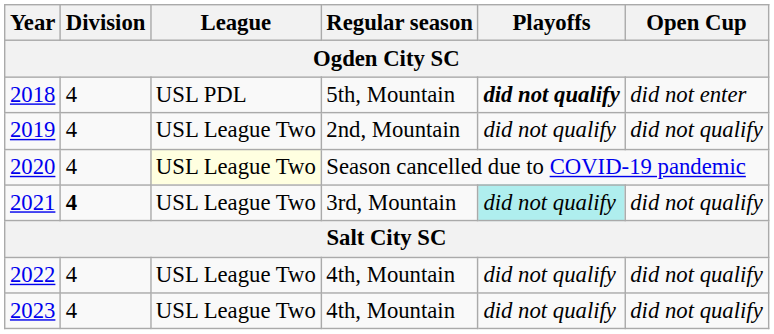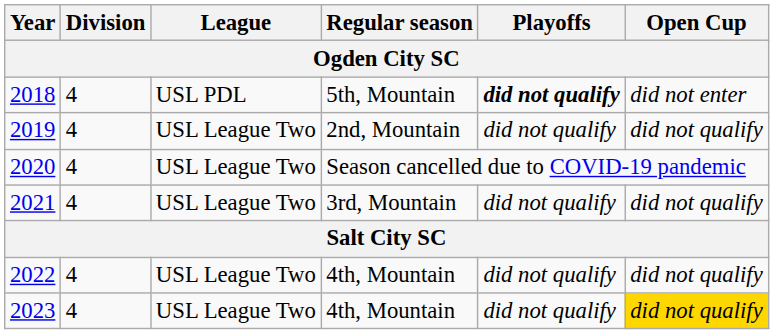(236, 166) lightyellow background -> (236, 166) no background
(72, 202) bold -> (72, 202) normal
(550, 202) paleturquoise background -> (550, 202) no background
(696, 310) no background -> (696, 310) gold background
